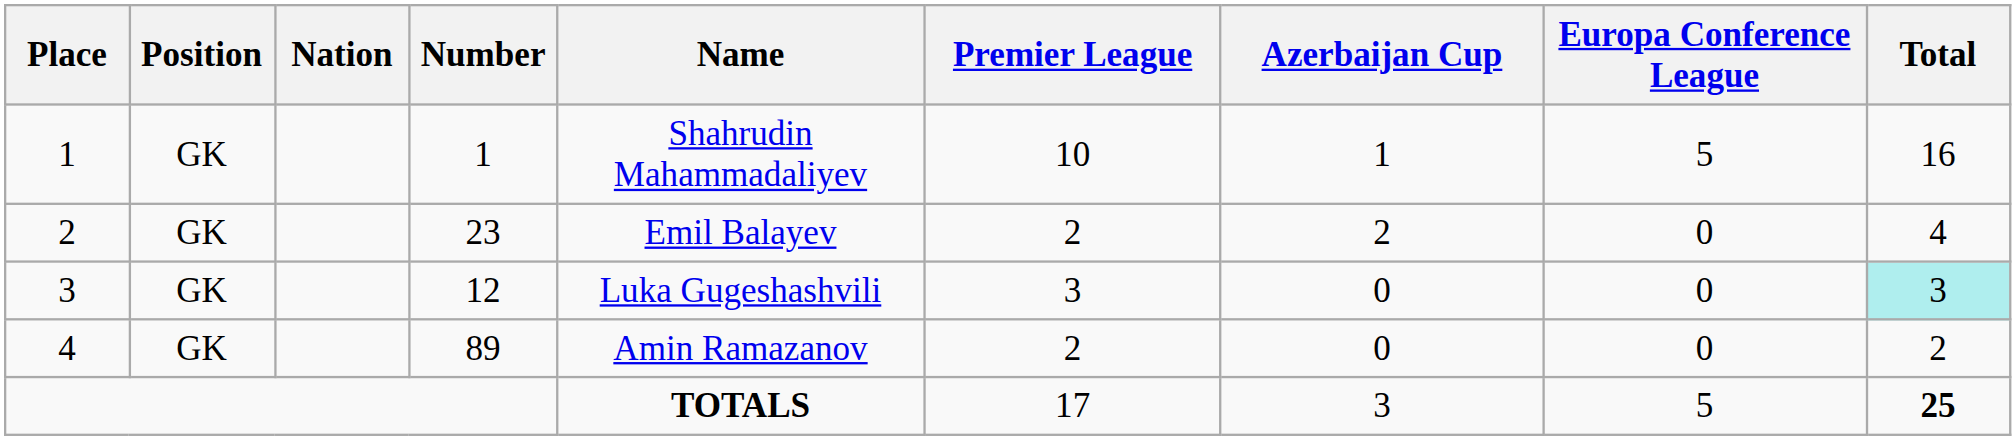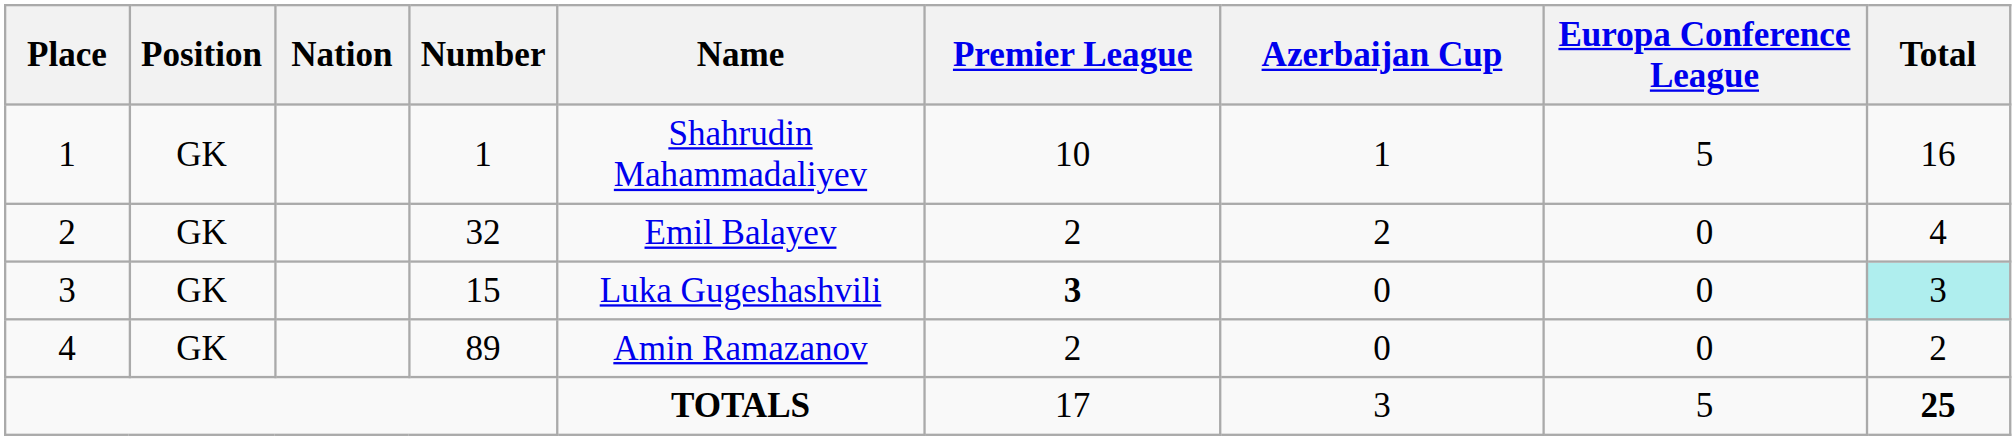(483, 232) 23 -> (483, 232) 32
(483, 290) 12 -> (483, 290) 15
(1073, 290) normal -> (1073, 290) bold
